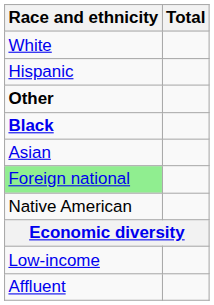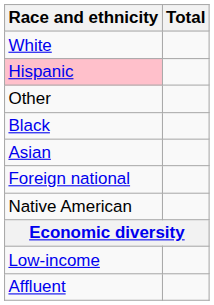(41, 71) no background -> (41, 71) pink background
(31, 98) bold -> (30, 98) normal
(31, 125) bold -> (29, 125) normal
(69, 179) lightgreen background -> (69, 179) no background
